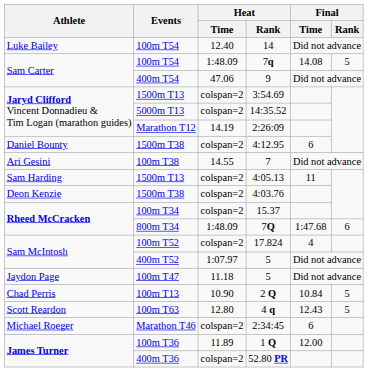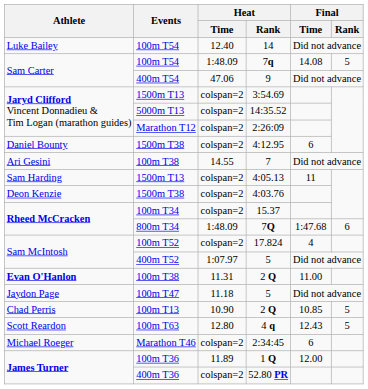(222, 128) 14.19 -> (222, 128) colspan=2
+ row: (158, 276)
(311, 293) 10.84 -> (311, 309) 10.85
